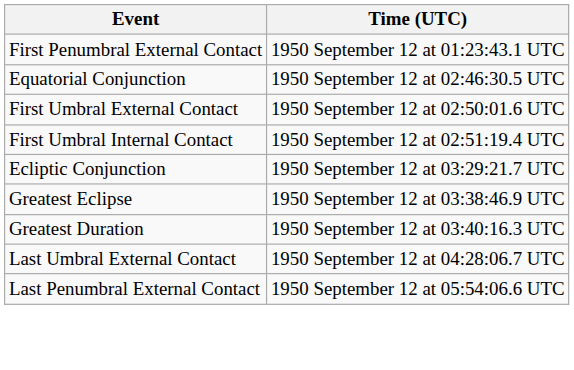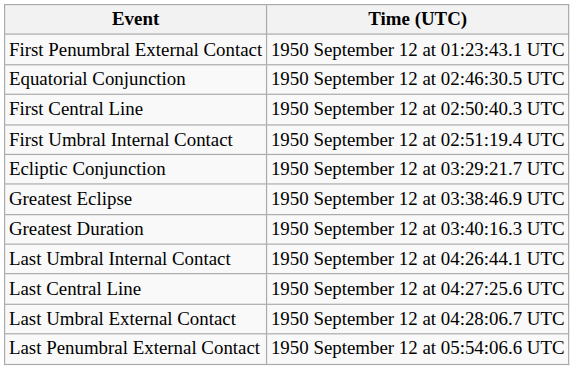- row: (124, 109)
+ row: (76, 109)
+ row: (120, 259)
+ row: (75, 288)
